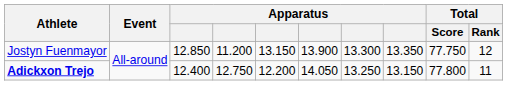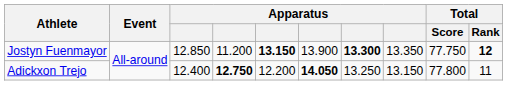(277, 52) normal -> (277, 52) bold
(362, 52) normal -> (362, 52) bold
(486, 52) normal -> (486, 52) bold
(51, 71) bold -> (47, 71) normal
(234, 71) normal -> (234, 71) bold
(320, 71) normal -> (320, 71) bold
